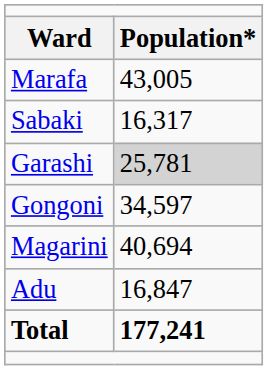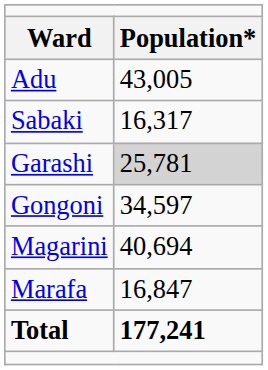(49, 79) Marafa -> (34, 79) Adu
(34, 288) Adu -> (49, 288) Marafa
